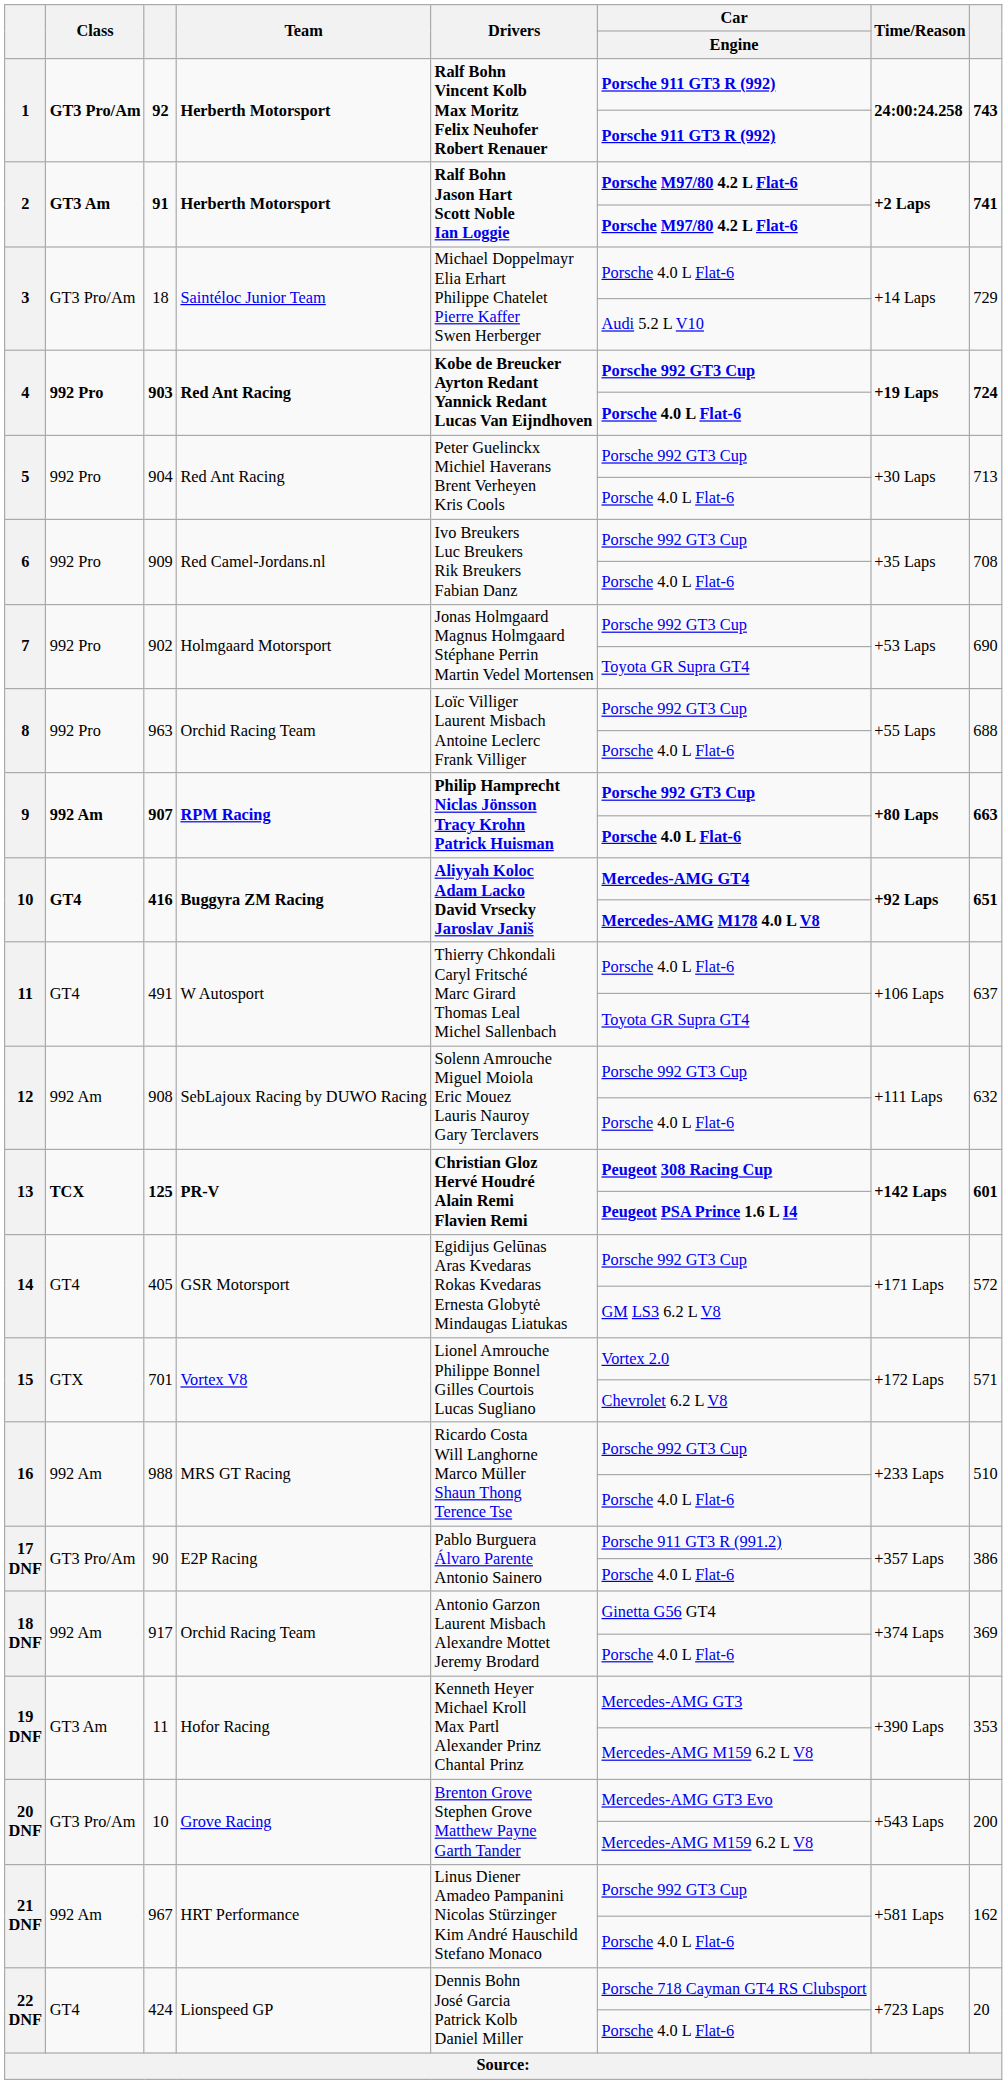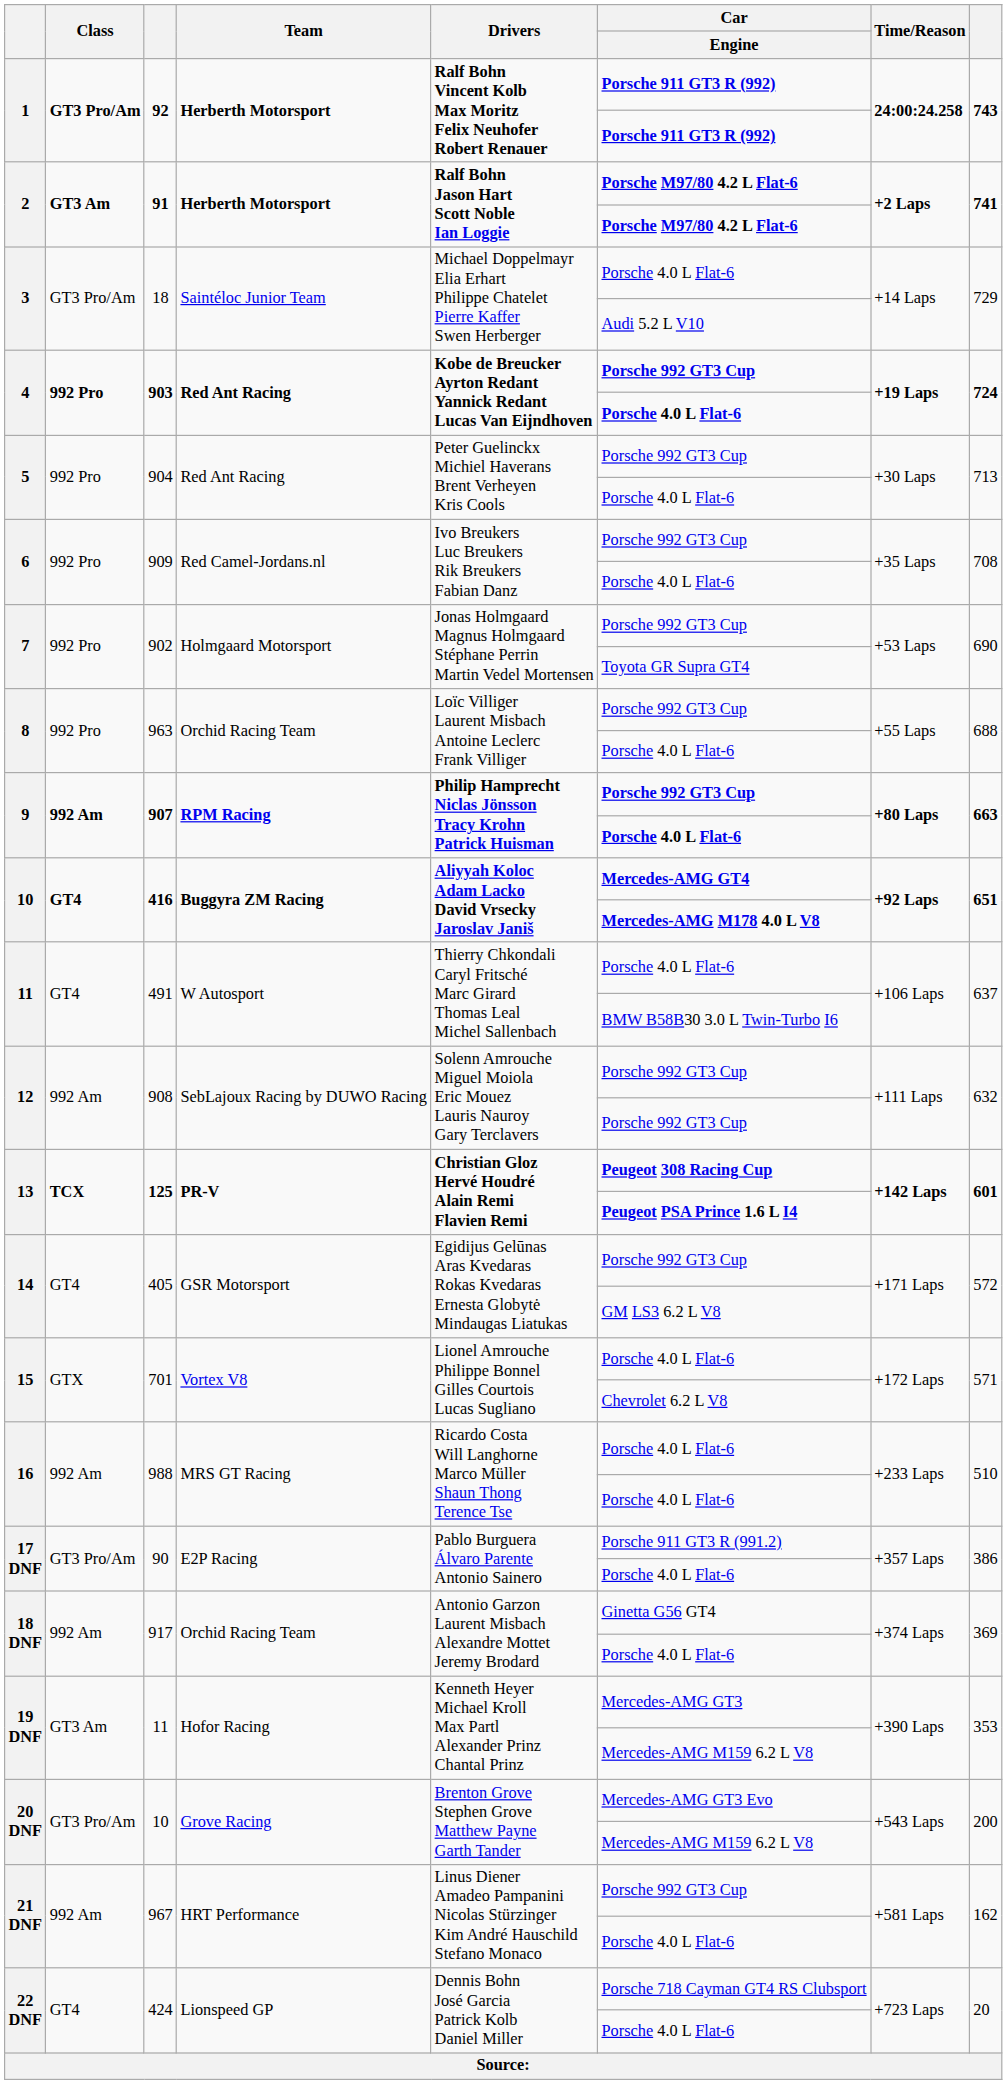(675, 1019) Toyota GR Supra GT4 -> (720, 1019) BMW B58B30 3.0 L Twin-Turbo I6
(668, 1123) Porsche 4.0 L Flat-6 -> (674, 1123) Porsche 992 GT3 Cup
(635, 1358) Vortex 2.0 -> (668, 1358) Porsche 4.0 L Flat-6
(674, 1447) Porsche 992 GT3 Cup -> (668, 1447) Porsche 4.0 L Flat-6
